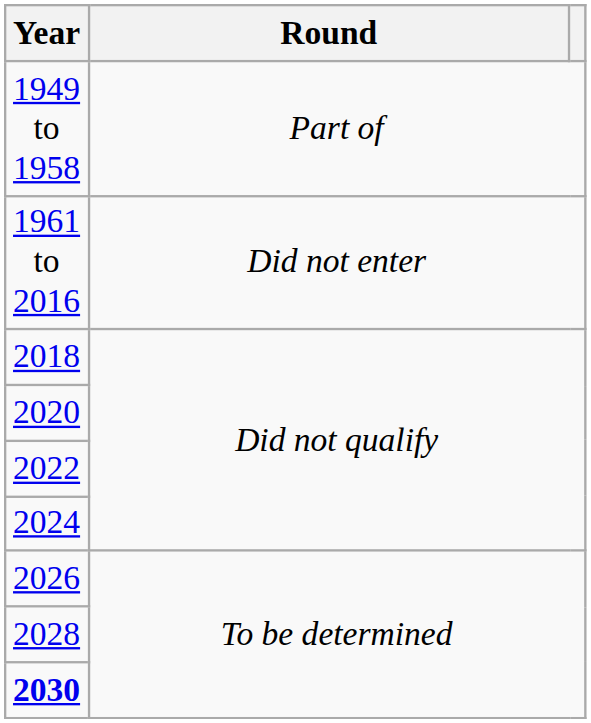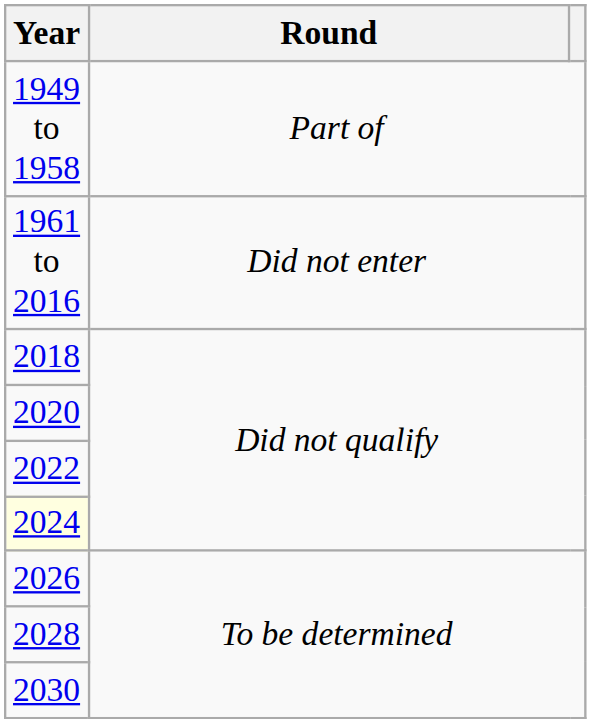(47, 523) no background -> (47, 523) lightyellow background
(47, 689) bold -> (47, 689) normal
